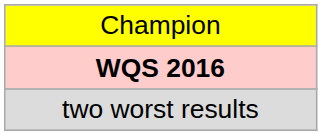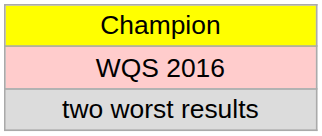(160, 67) bold -> (160, 67) normal
